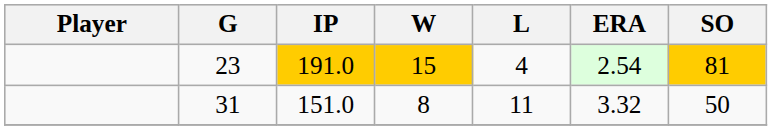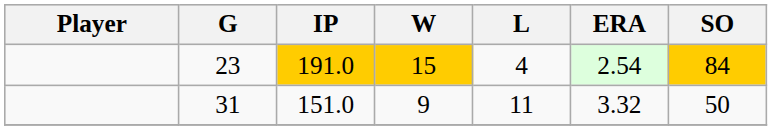(717, 64) 81 -> (717, 64) 84
(424, 104) 8 -> (424, 104) 9
